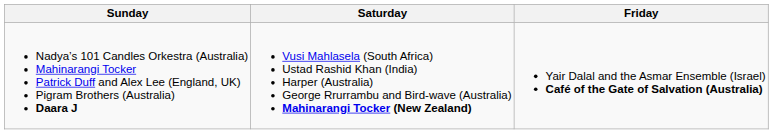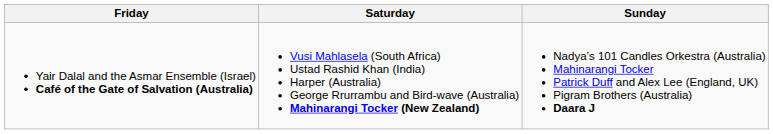columns swapped: (641, 13) <-> (128, 13)
